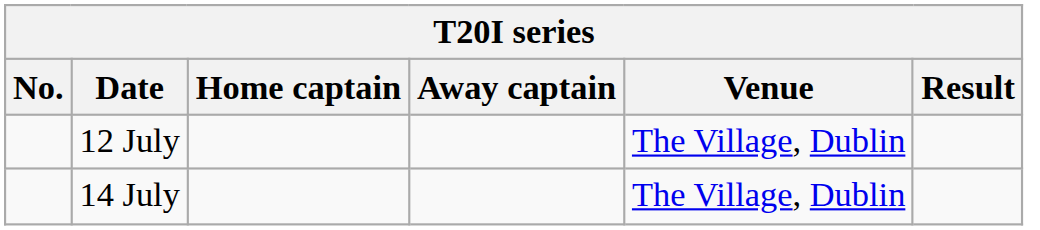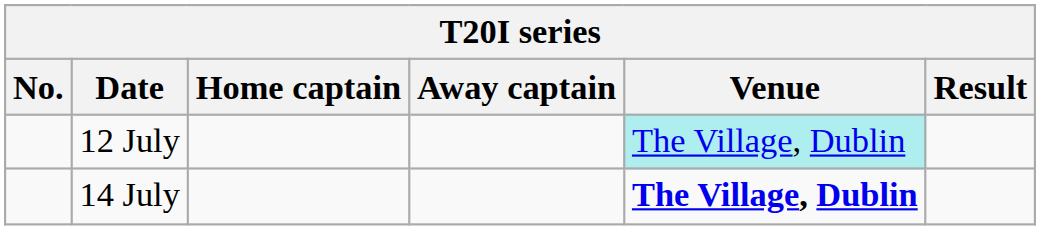(769, 140) no background -> (769, 140) paleturquoise background
(769, 195) normal -> (775, 195) bold
